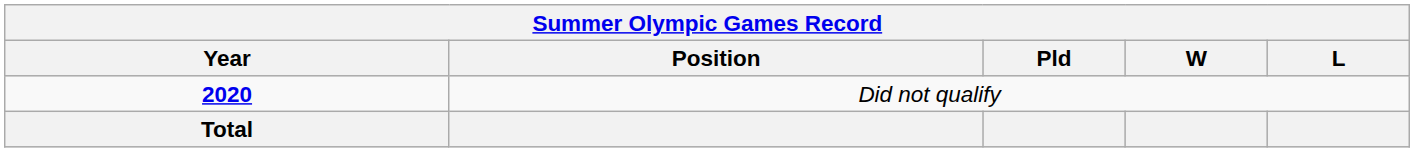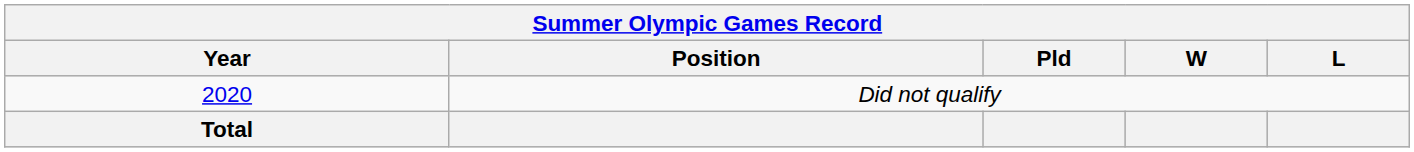(227, 94) bold -> (227, 94) normal
